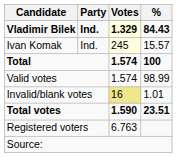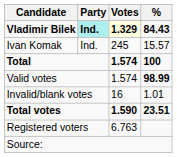(90, 29) no background -> (90, 29) paleturquoise background
(120, 45) lightyellow background -> (120, 45) no background
(156, 78) normal -> (156, 78) bold
(117, 95) khaki background -> (117, 95) no background
